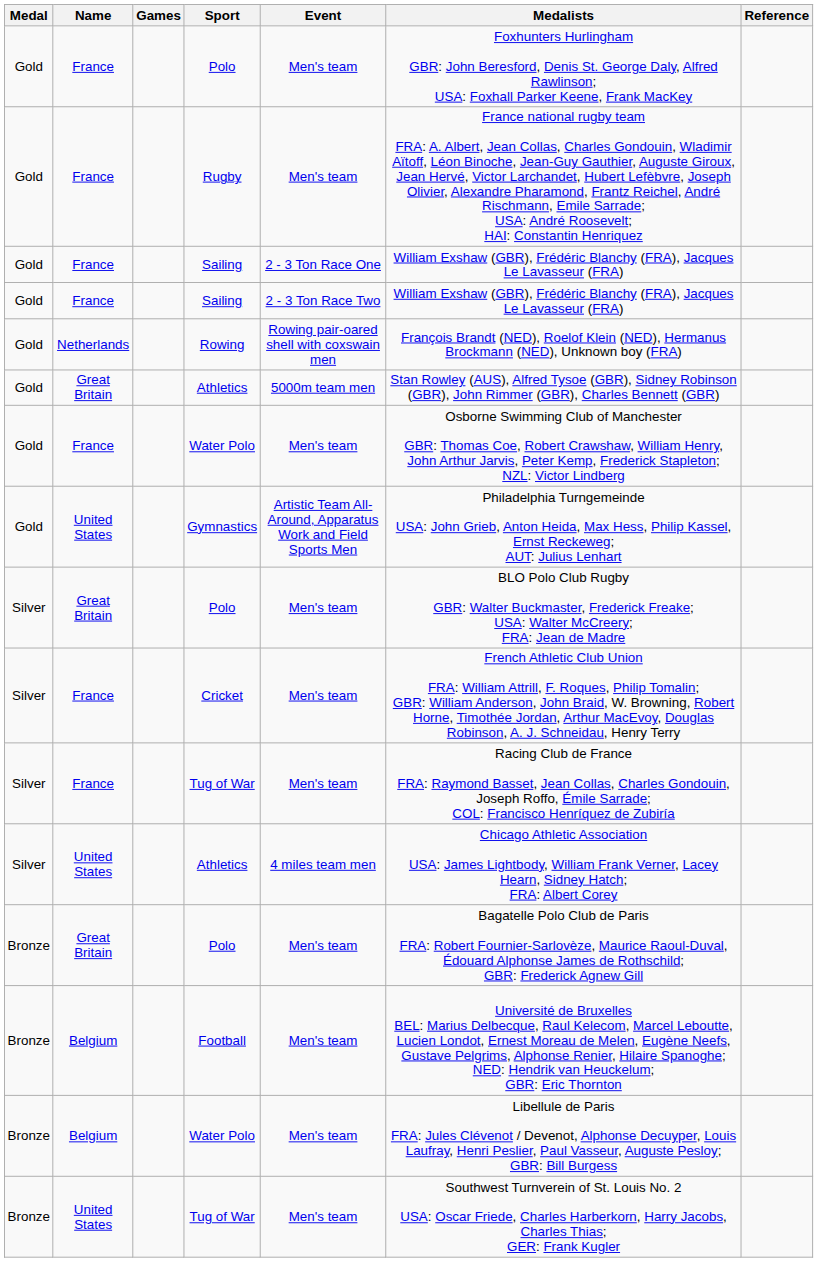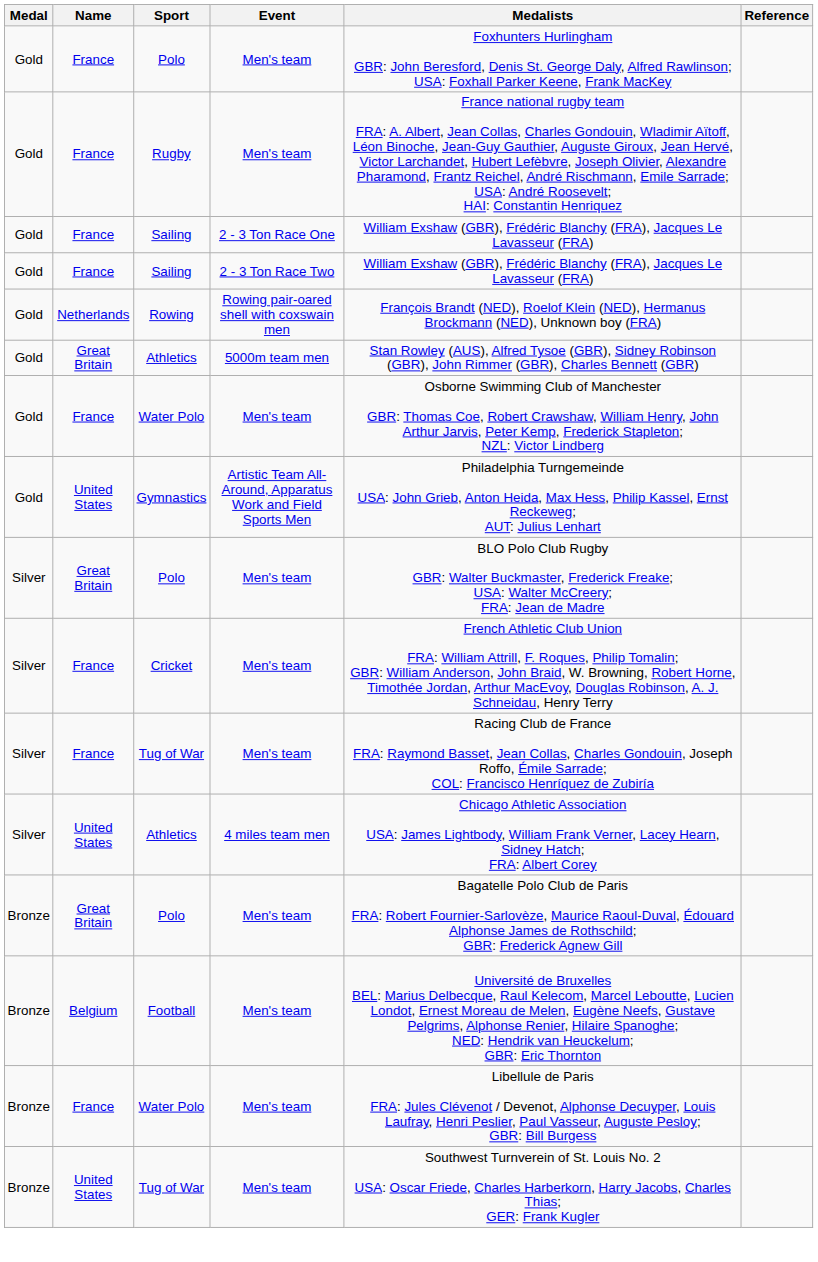- column: (159, 15)
(93, 1136) Belgium -> (93, 1107) France
